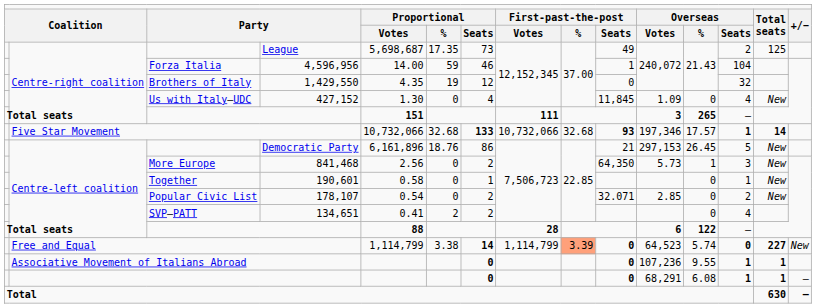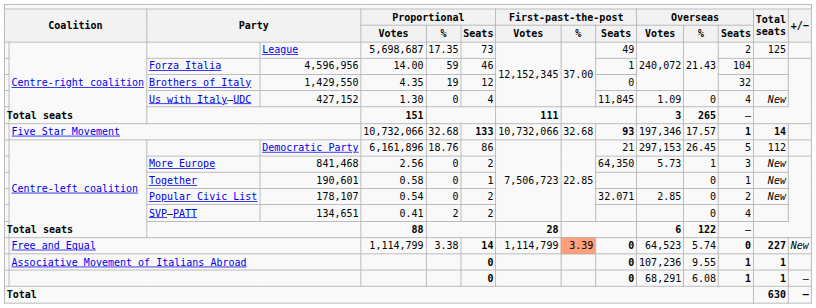(777, 148) New -> (777, 148) 112
